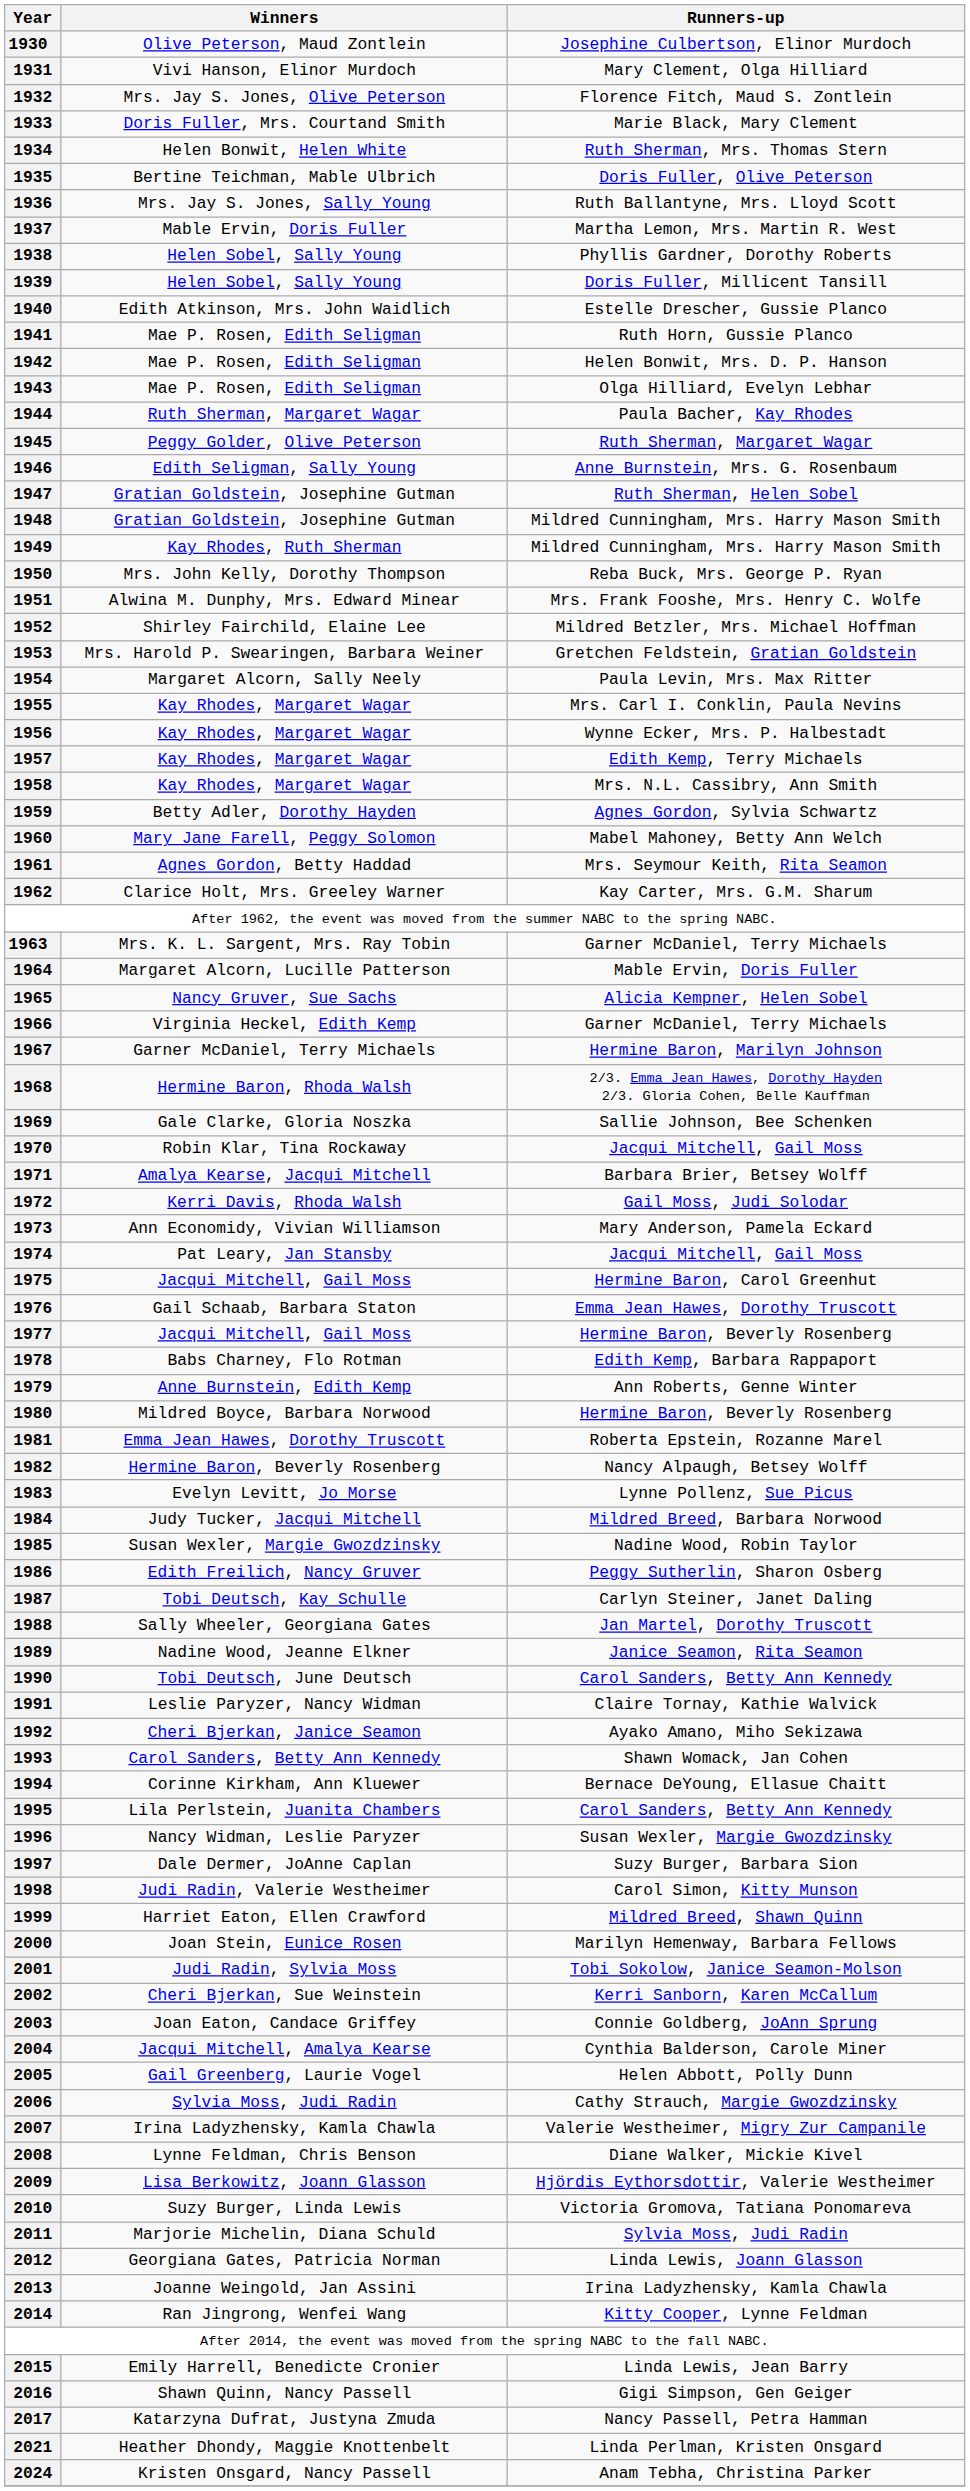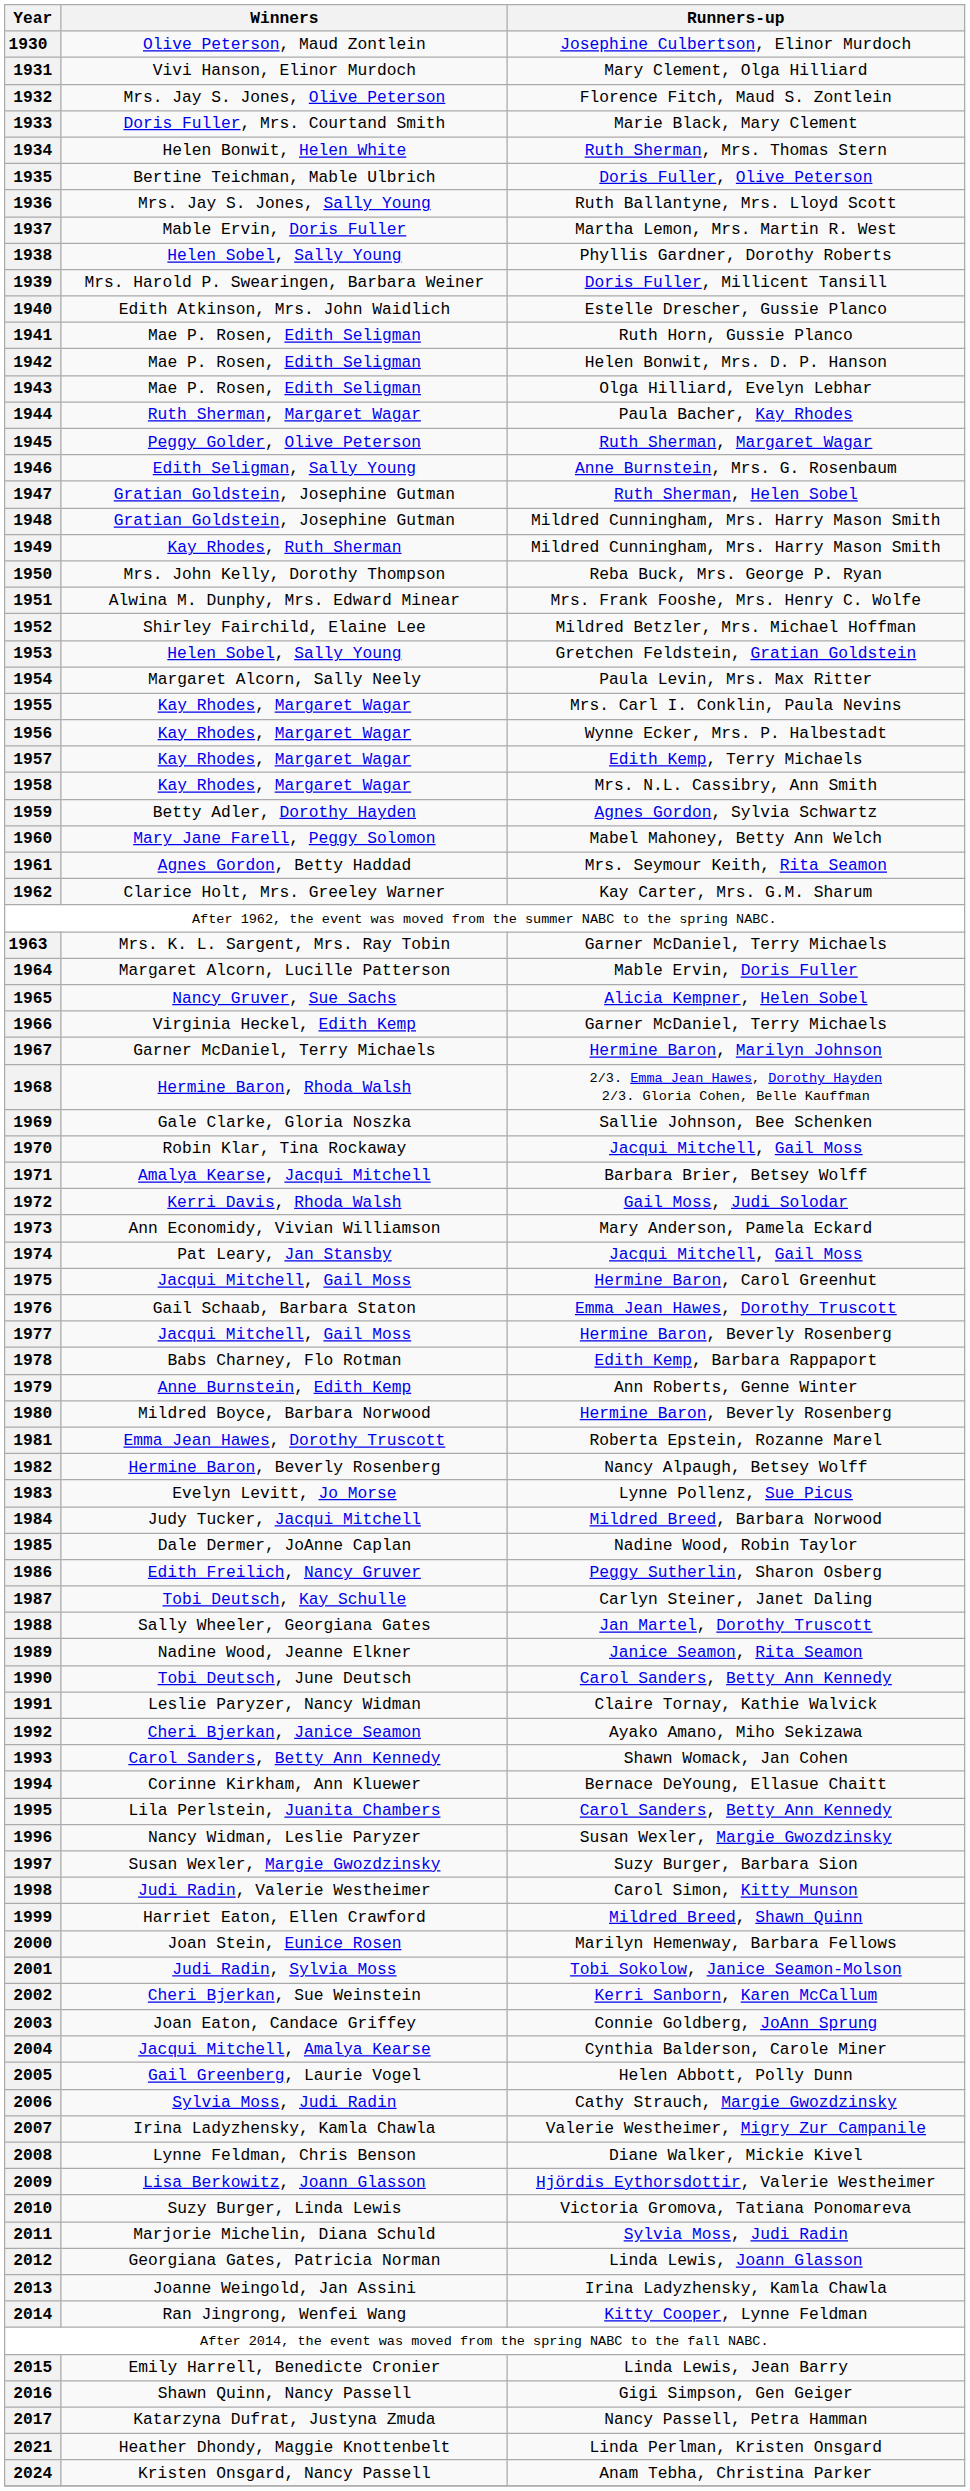(284, 283) Helen Sobel, Sally Young -> (284, 283) Mrs. Harold P. Swearingen, Barbara Weiner
(284, 653) Mrs. Harold P. Swearingen, Barbara Weiner -> (284, 653) Helen Sobel, Sally Young
(284, 1546) Susan Wexler, Margie Gwozdzinsky -> (284, 1546) Dale Dermer, JoAnne Caplan
(284, 1864) Dale Dermer, JoAnne Caplan -> (284, 1864) Susan Wexler, Margie Gwozdzinsky
